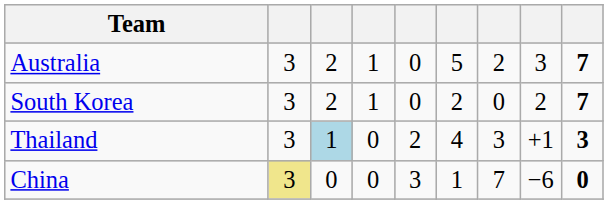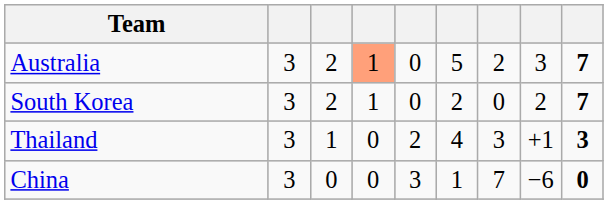(373, 62) no background -> (373, 62) lightsalmon background
(331, 140) lightblue background -> (331, 140) no background
(289, 179) khaki background -> (289, 179) no background
